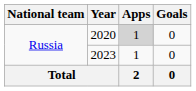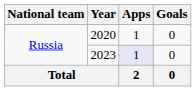(136, 34) lightgrey background -> (136, 34) no background
(136, 55) no background -> (136, 55) lavender background
